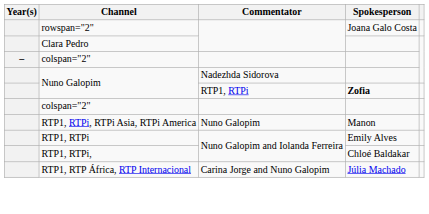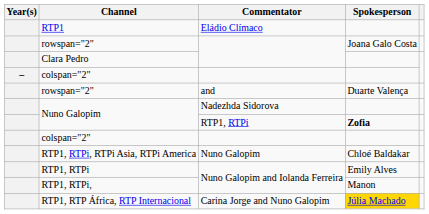+ row: (53, 28)
+ row: (68, 91)
(362, 122) Manon -> (378, 153) Chloé Baldakar
(378, 153) Chloé Baldakar -> (362, 185) Manon
(377, 169) no background -> (377, 201) gold background
